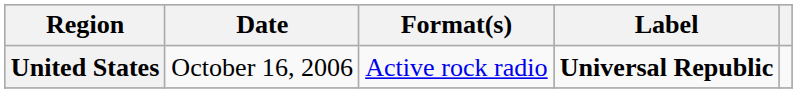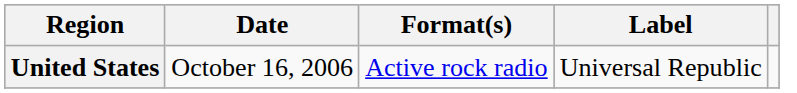(667, 66) bold -> (661, 66) normal
